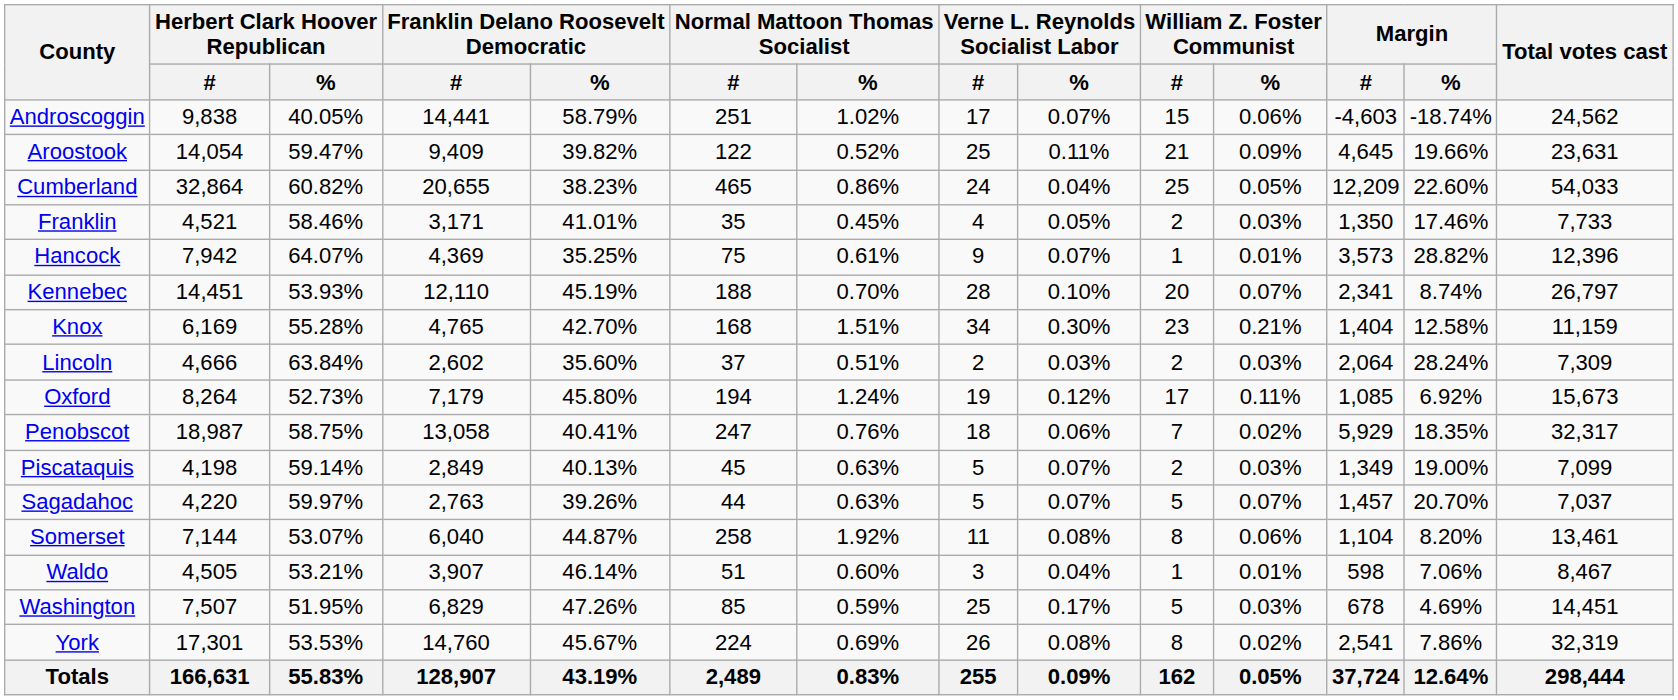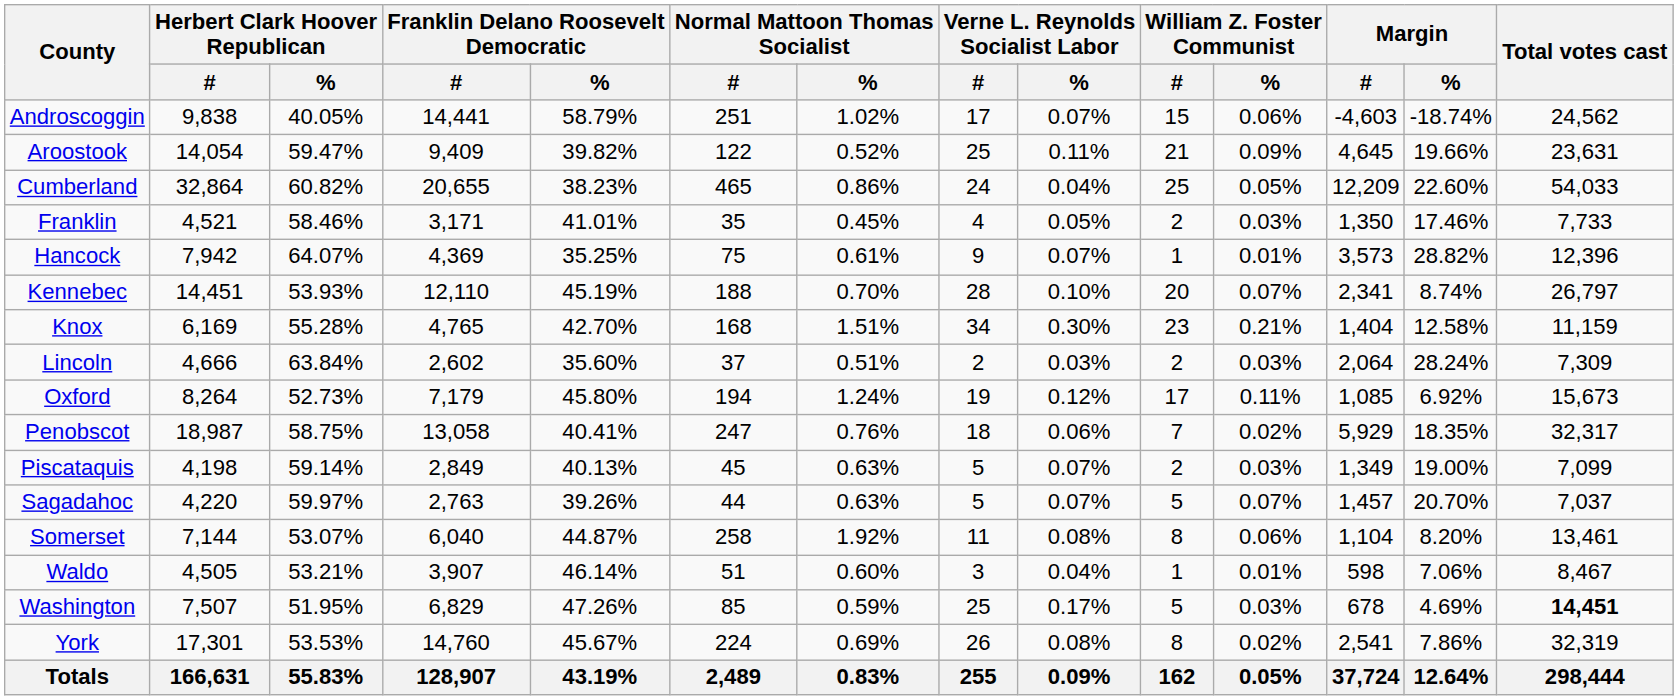(1585, 607) normal -> (1585, 607) bold
